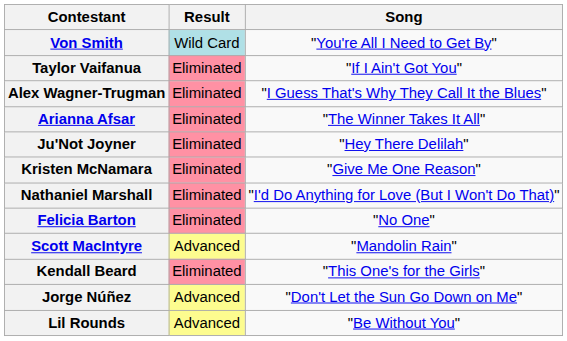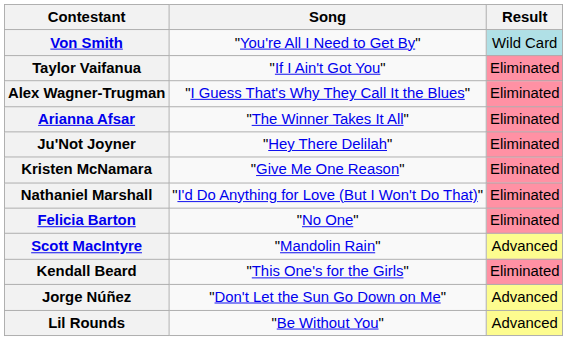columns swapped: (404, 17) <-> (207, 17)
